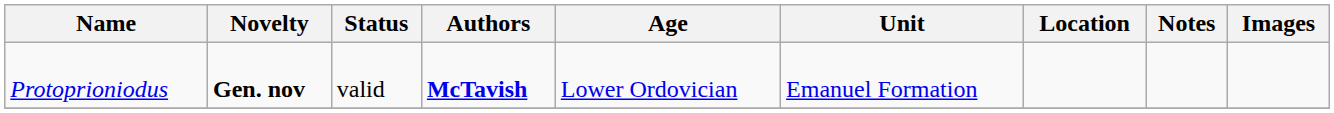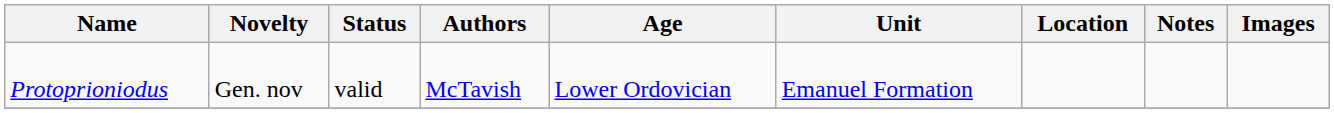(259, 88) bold -> (259, 88) normal
(477, 88) bold -> (473, 88) normal
